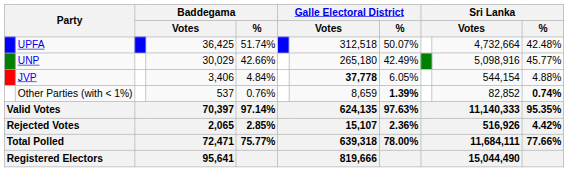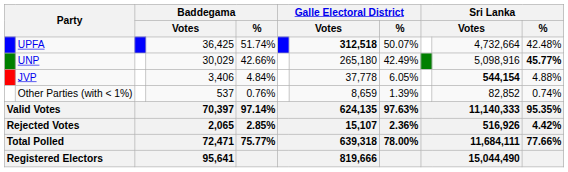(358, 45) normal -> (358, 45) bold
(544, 61) normal -> (544, 61) bold
(361, 77) bold -> (361, 77) normal
(501, 77) normal -> (501, 77) bold
(404, 93) bold -> (404, 93) normal
(547, 93) bold -> (547, 93) normal
